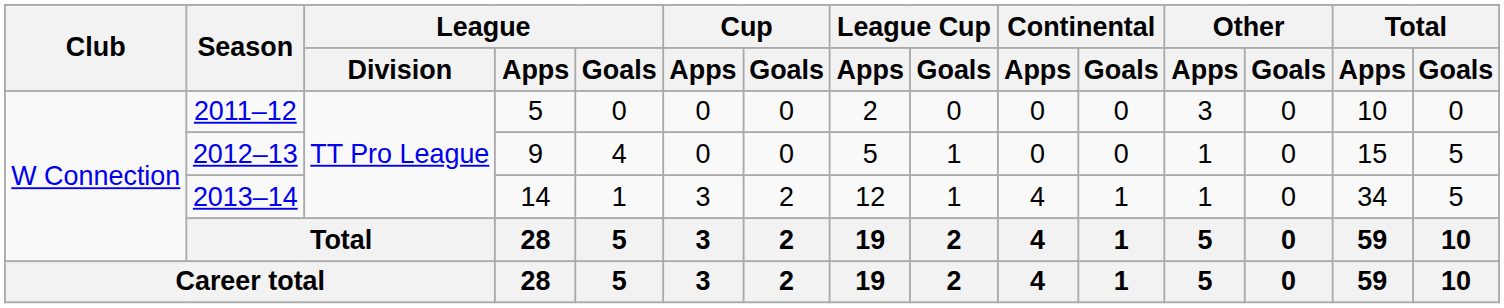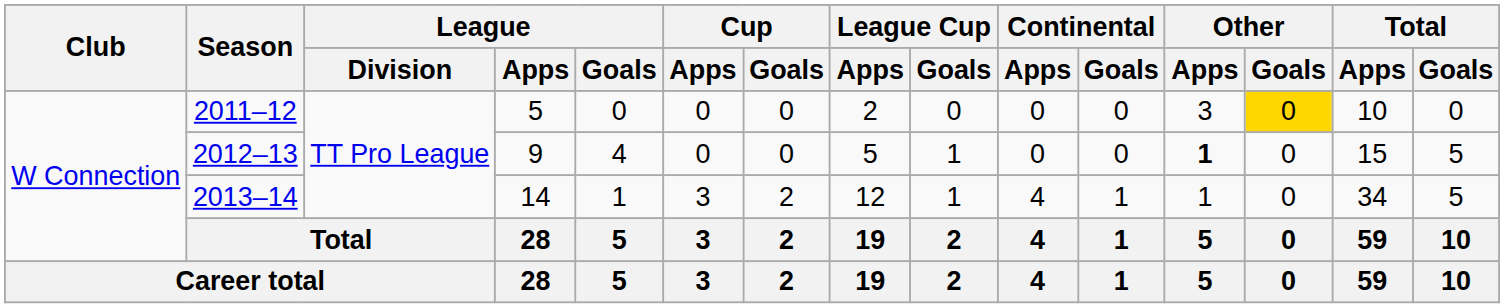(1289, 112) no background -> (1289, 112) gold background
(1205, 154) normal -> (1205, 154) bold
